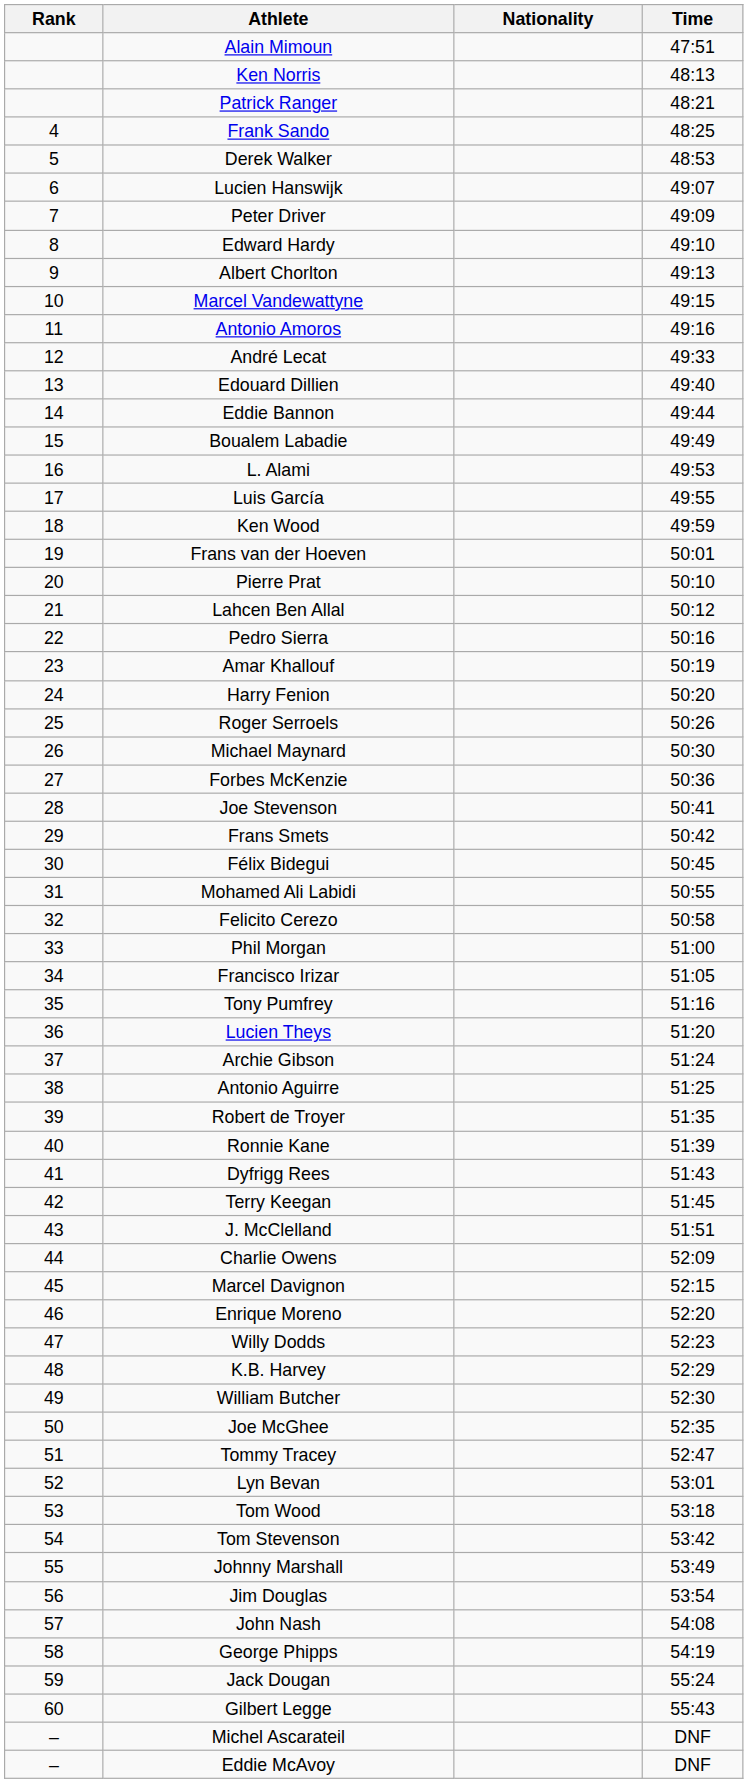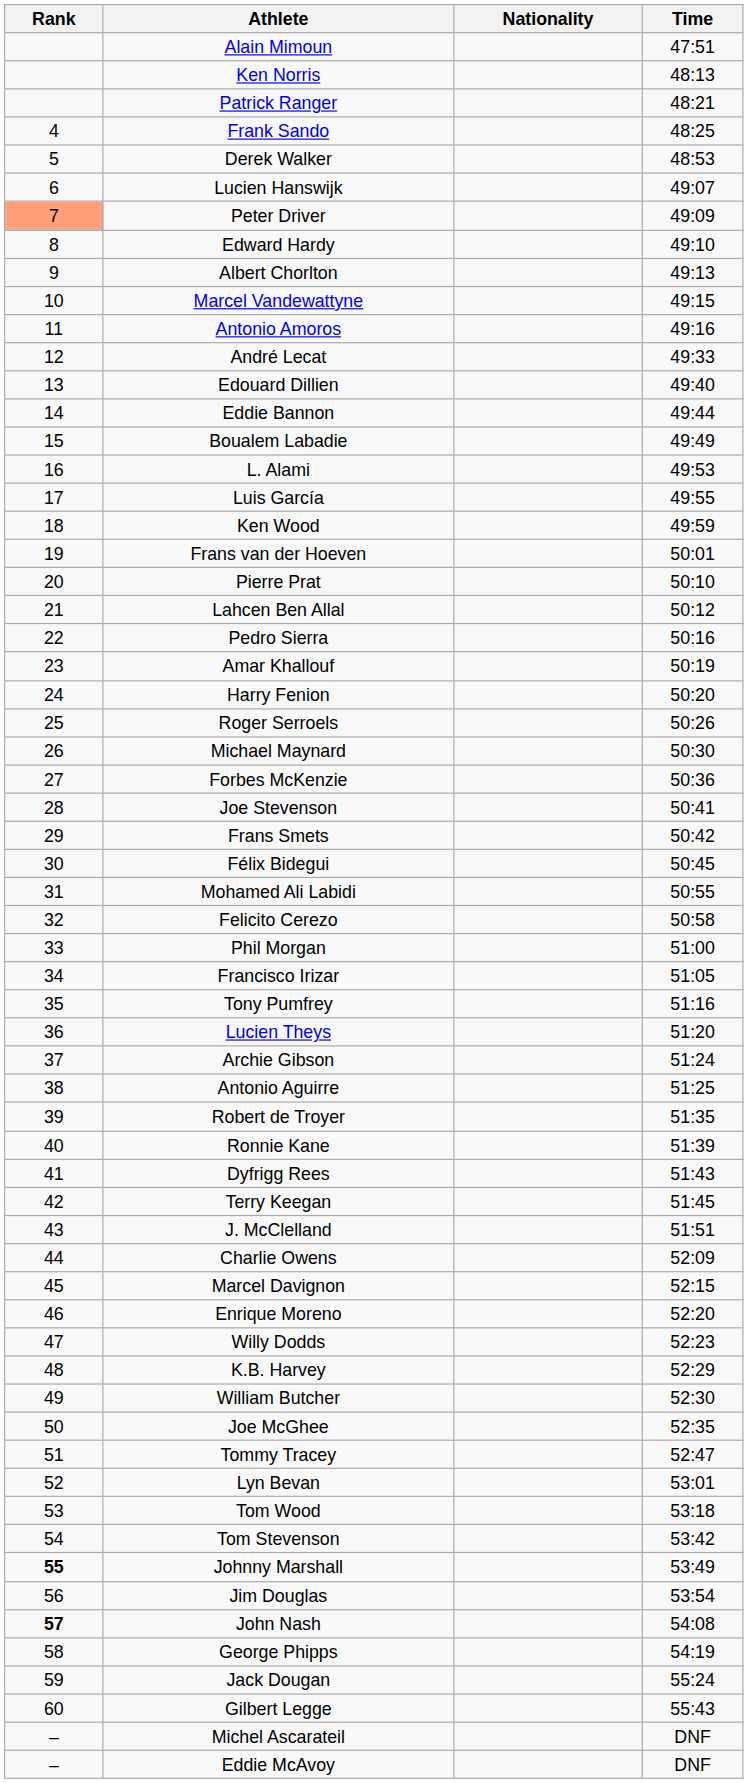(54, 216) no background -> (54, 216) lightsalmon background
(54, 1567) normal -> (54, 1567) bold
(54, 1624) normal -> (54, 1624) bold
